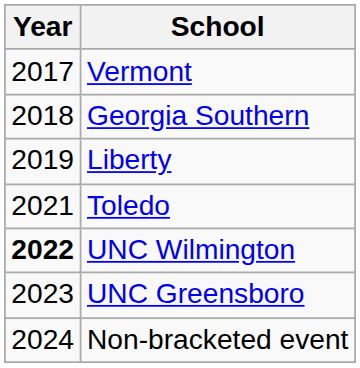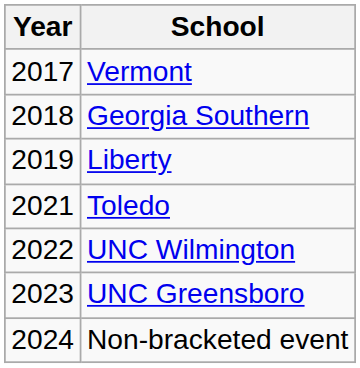(43, 250) bold -> (43, 250) normal
